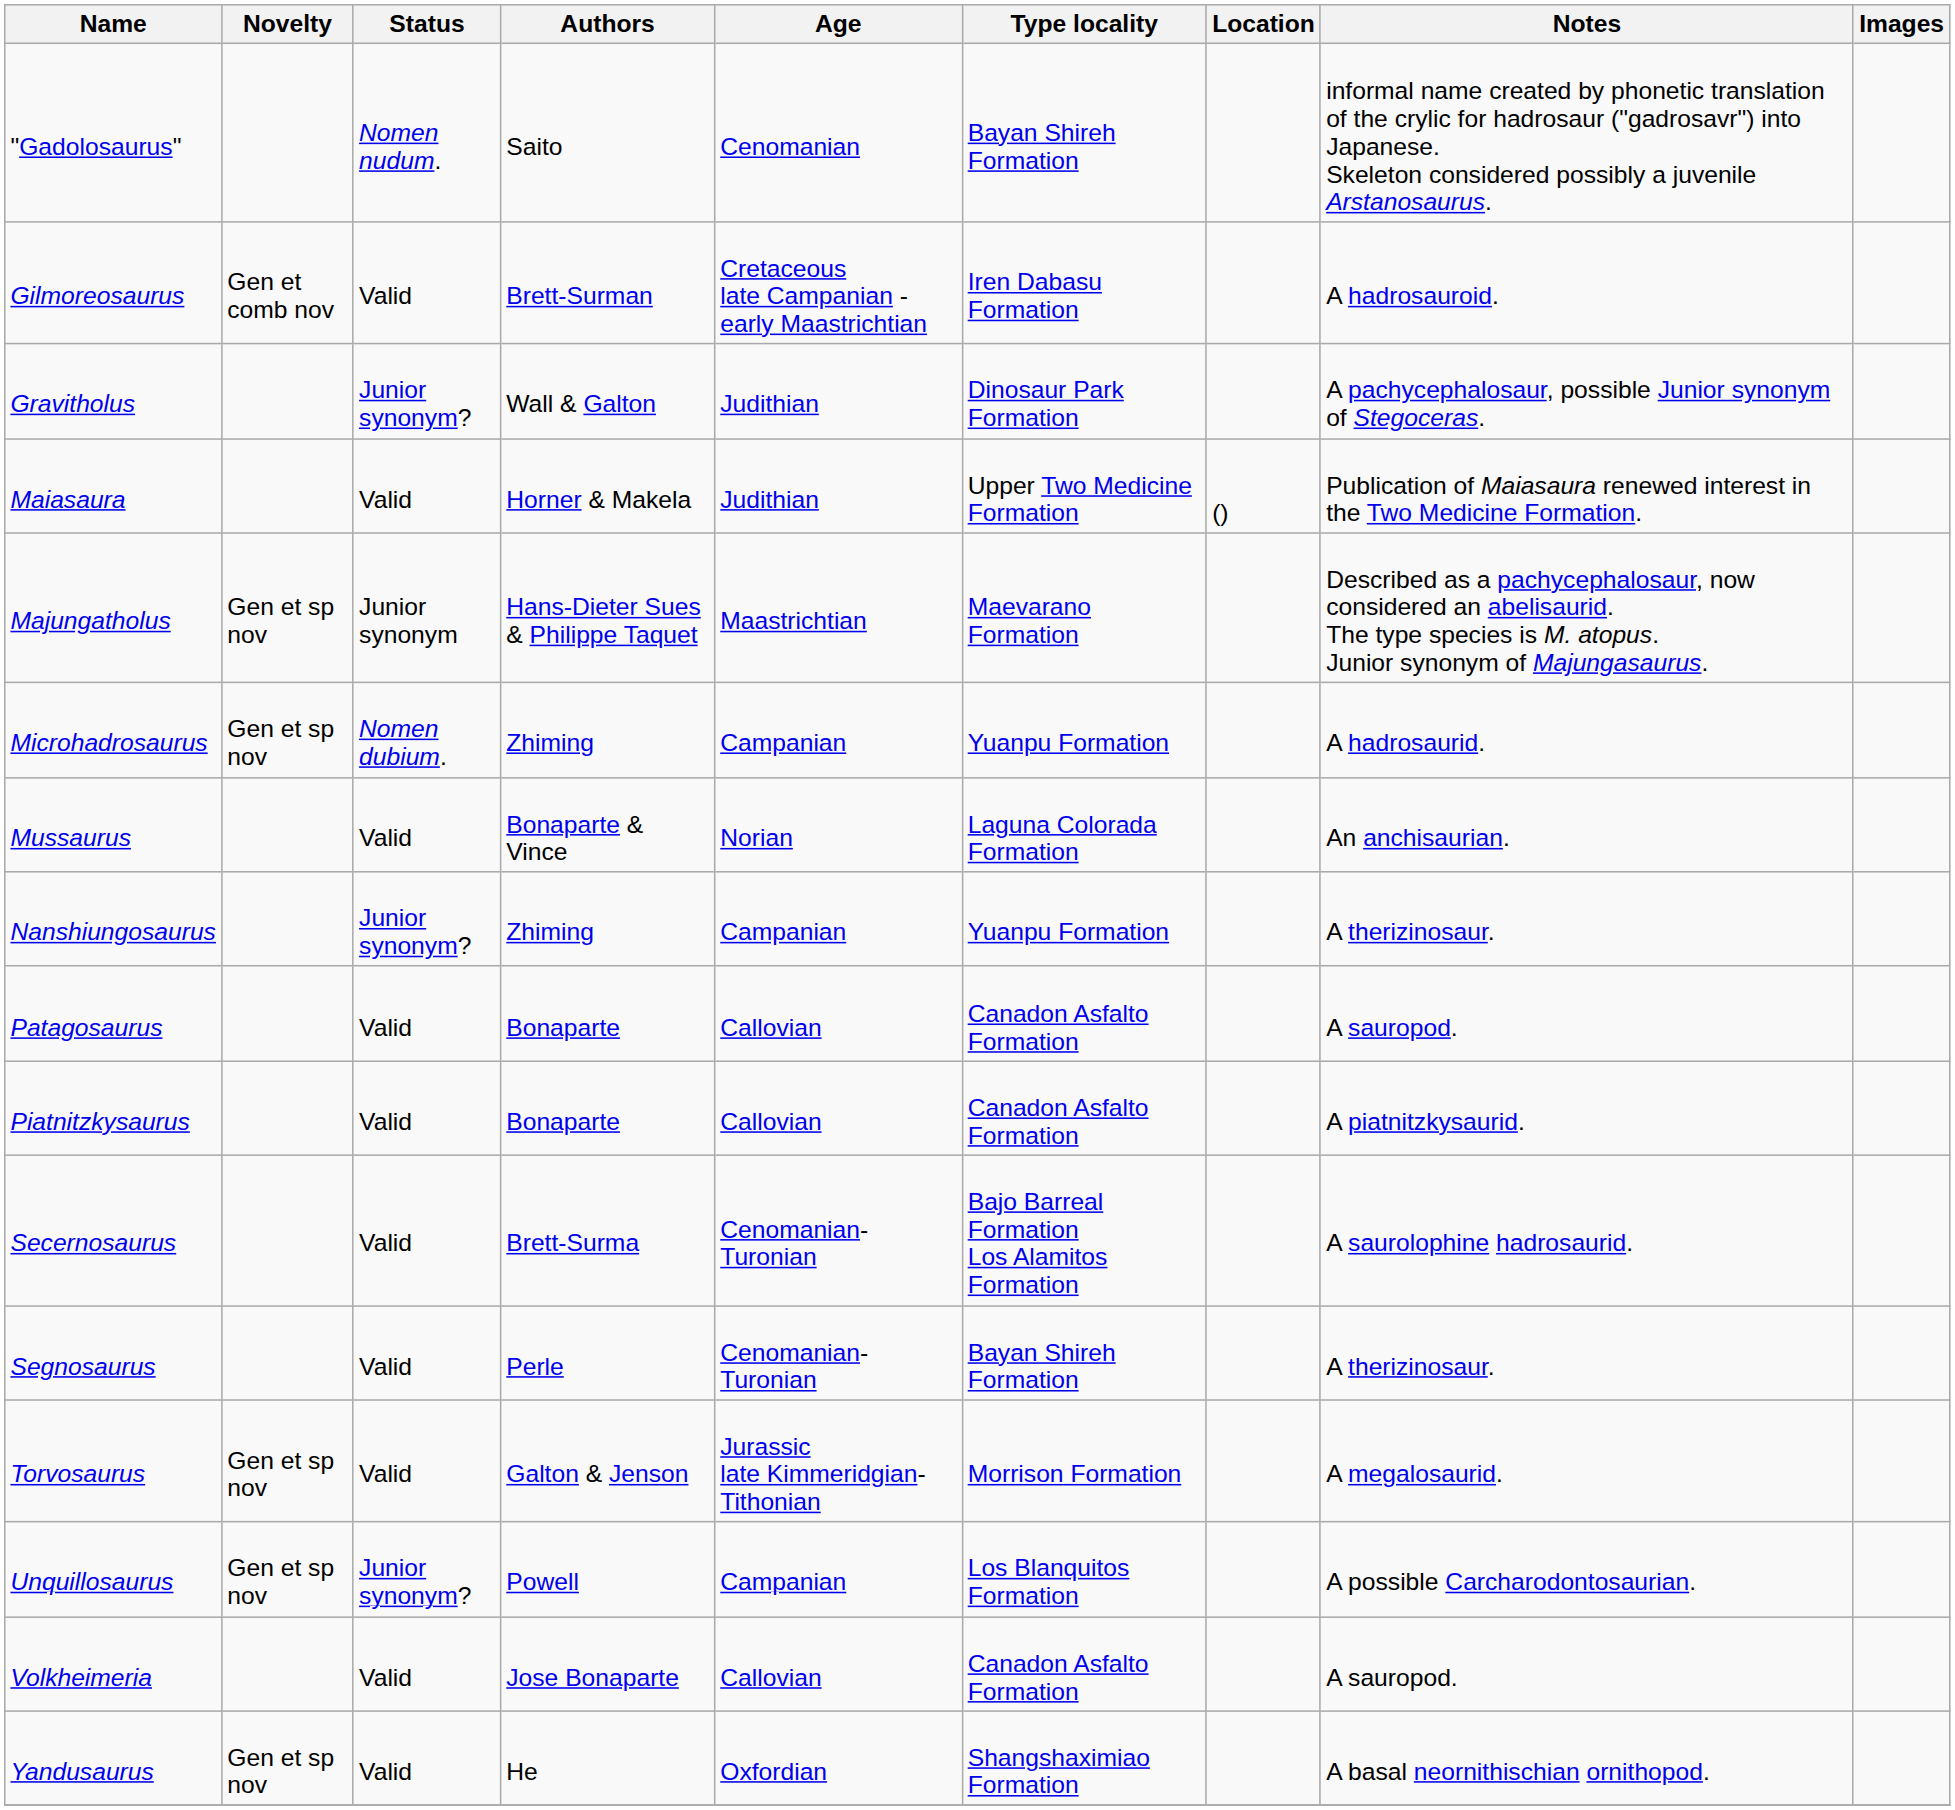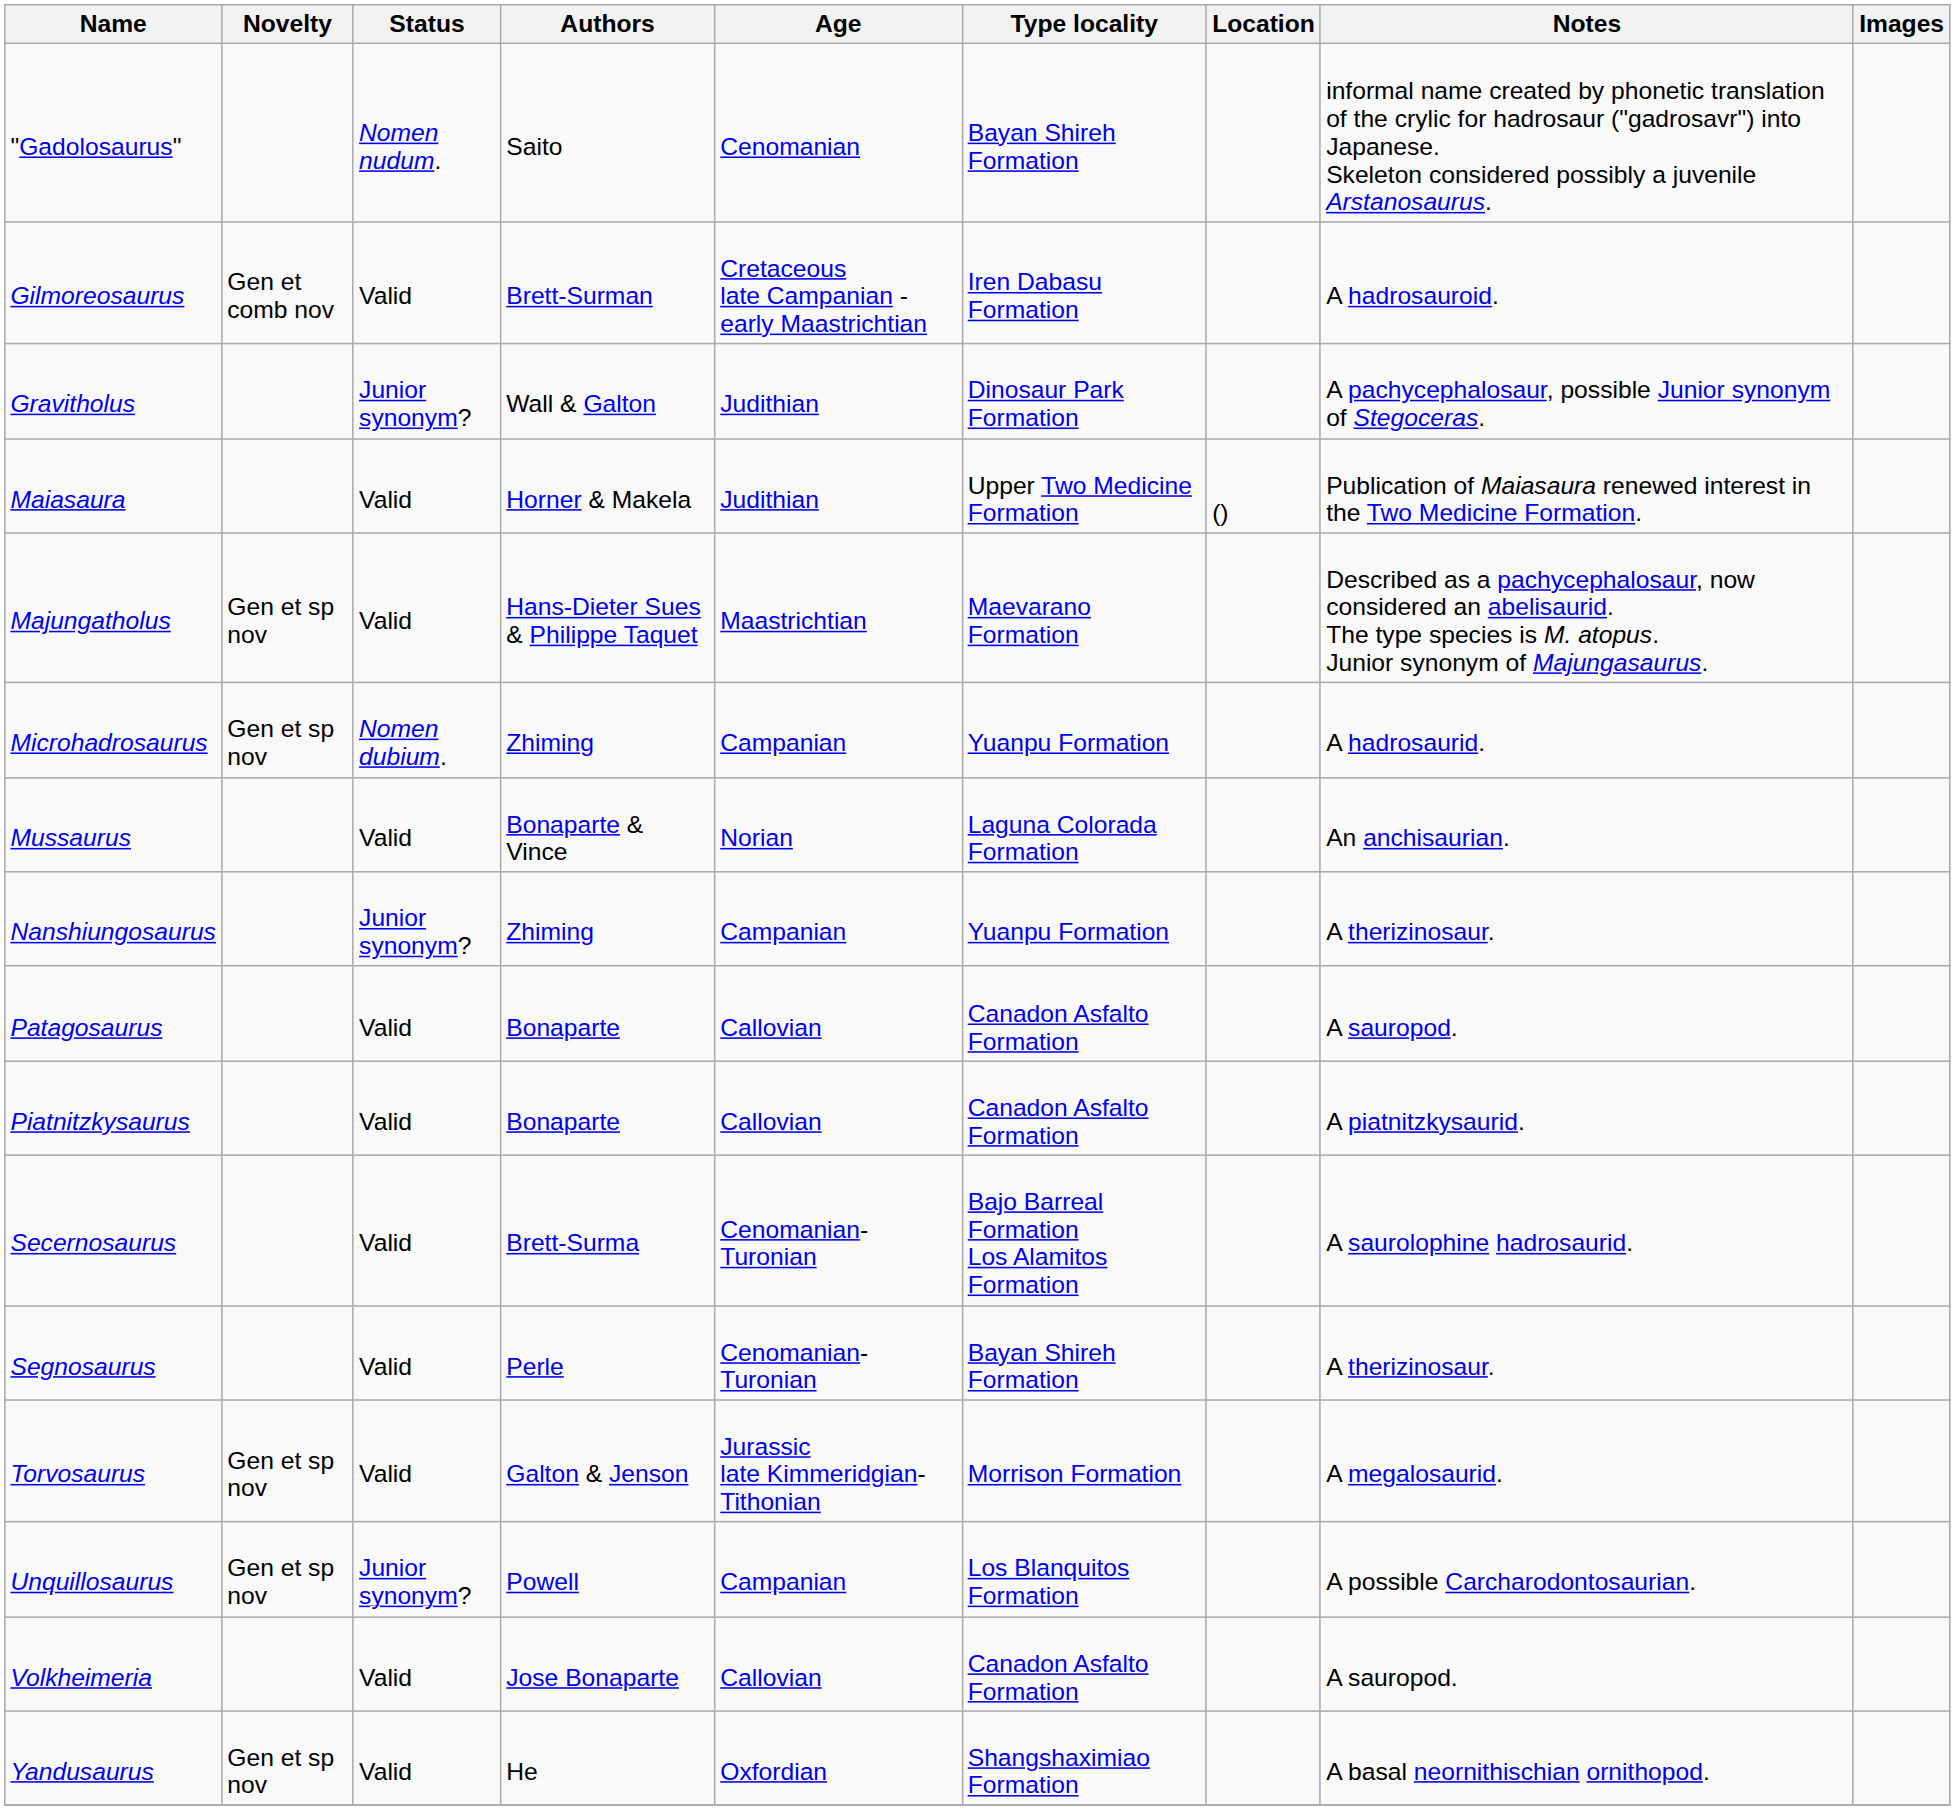(408, 621) Junior synonym -> (386, 621) Valid
